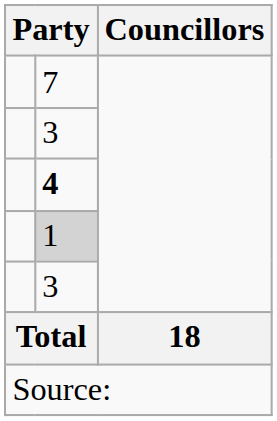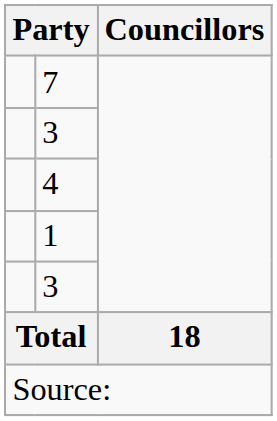(50, 183) bold -> (50, 183) normal
(50, 235) lightgrey background -> (50, 235) no background
